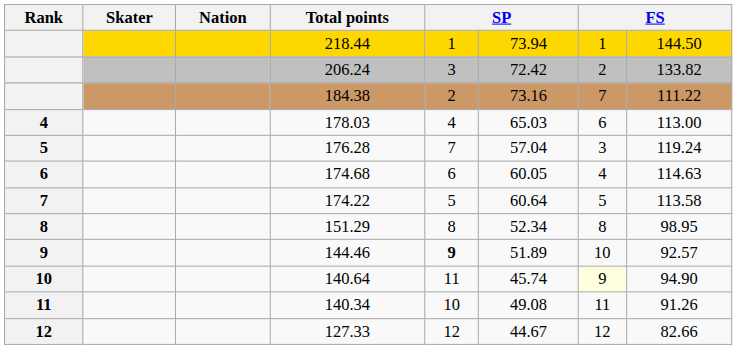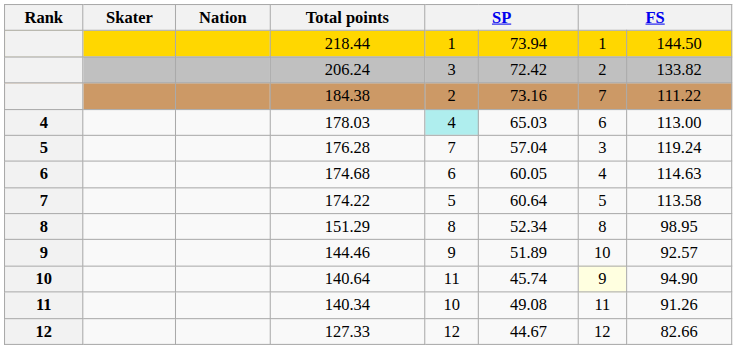(452, 122) no background -> (452, 122) paleturquoise background
(452, 252) bold -> (452, 252) normal
